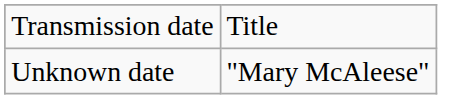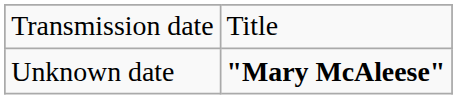(328, 70) normal -> (336, 70) bold
